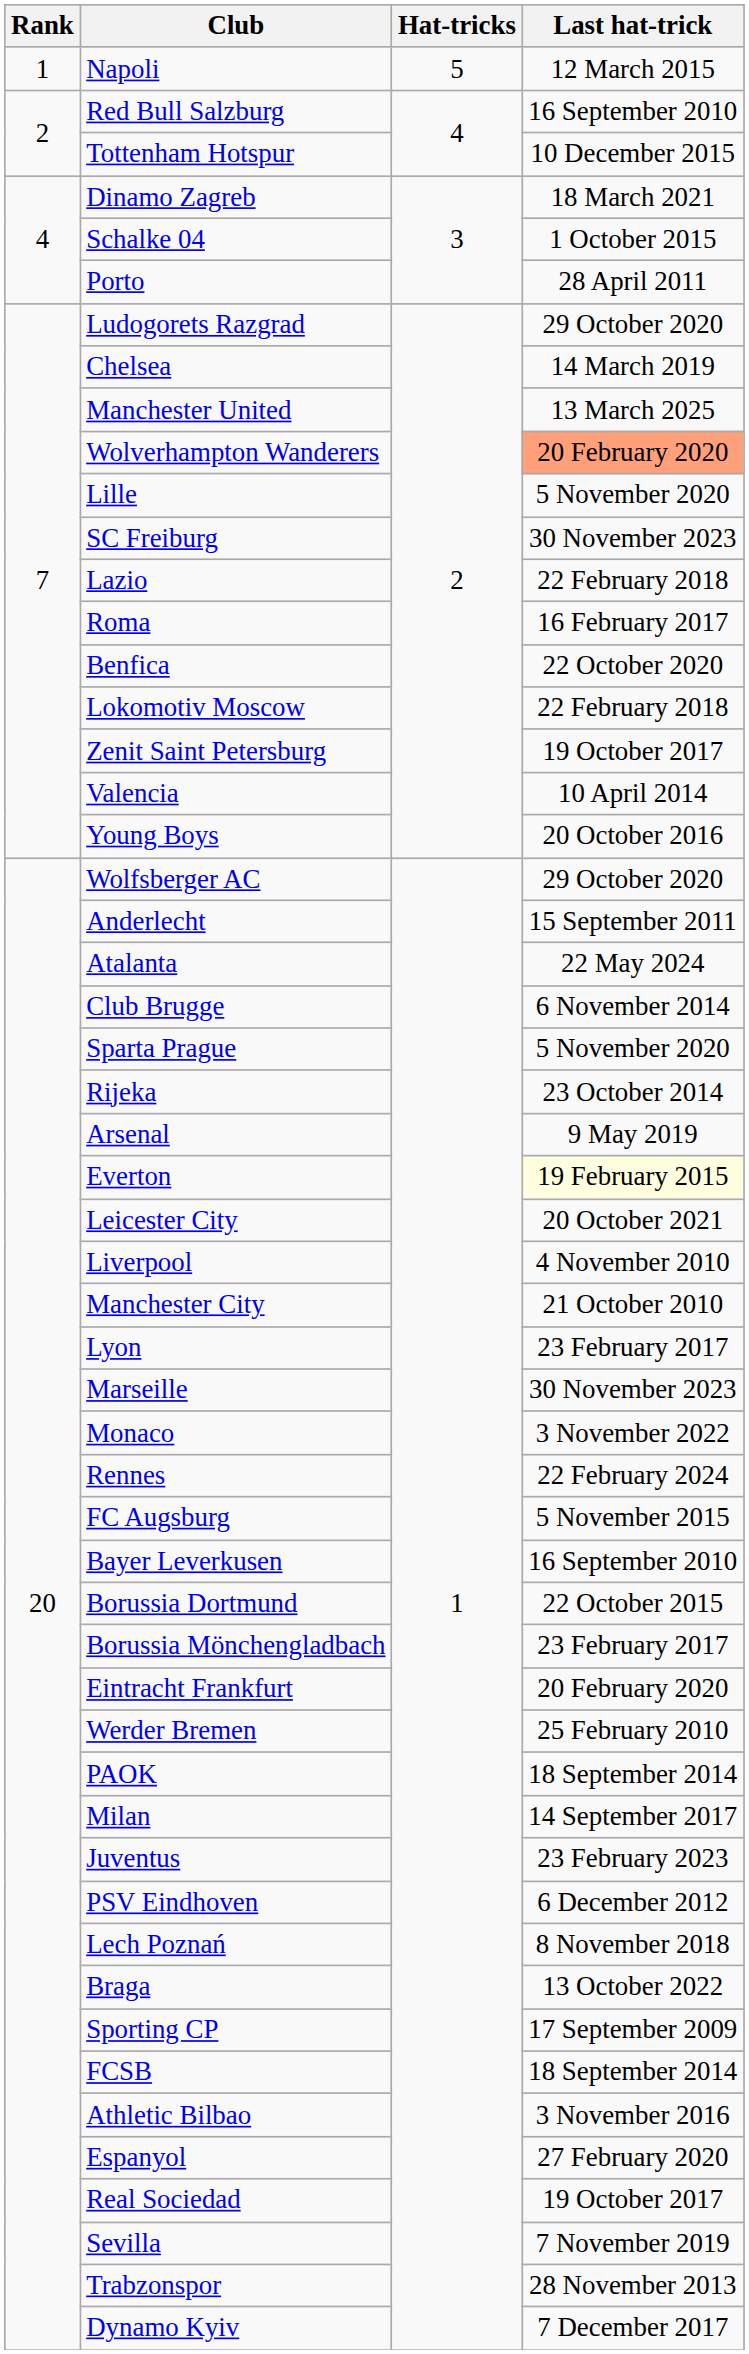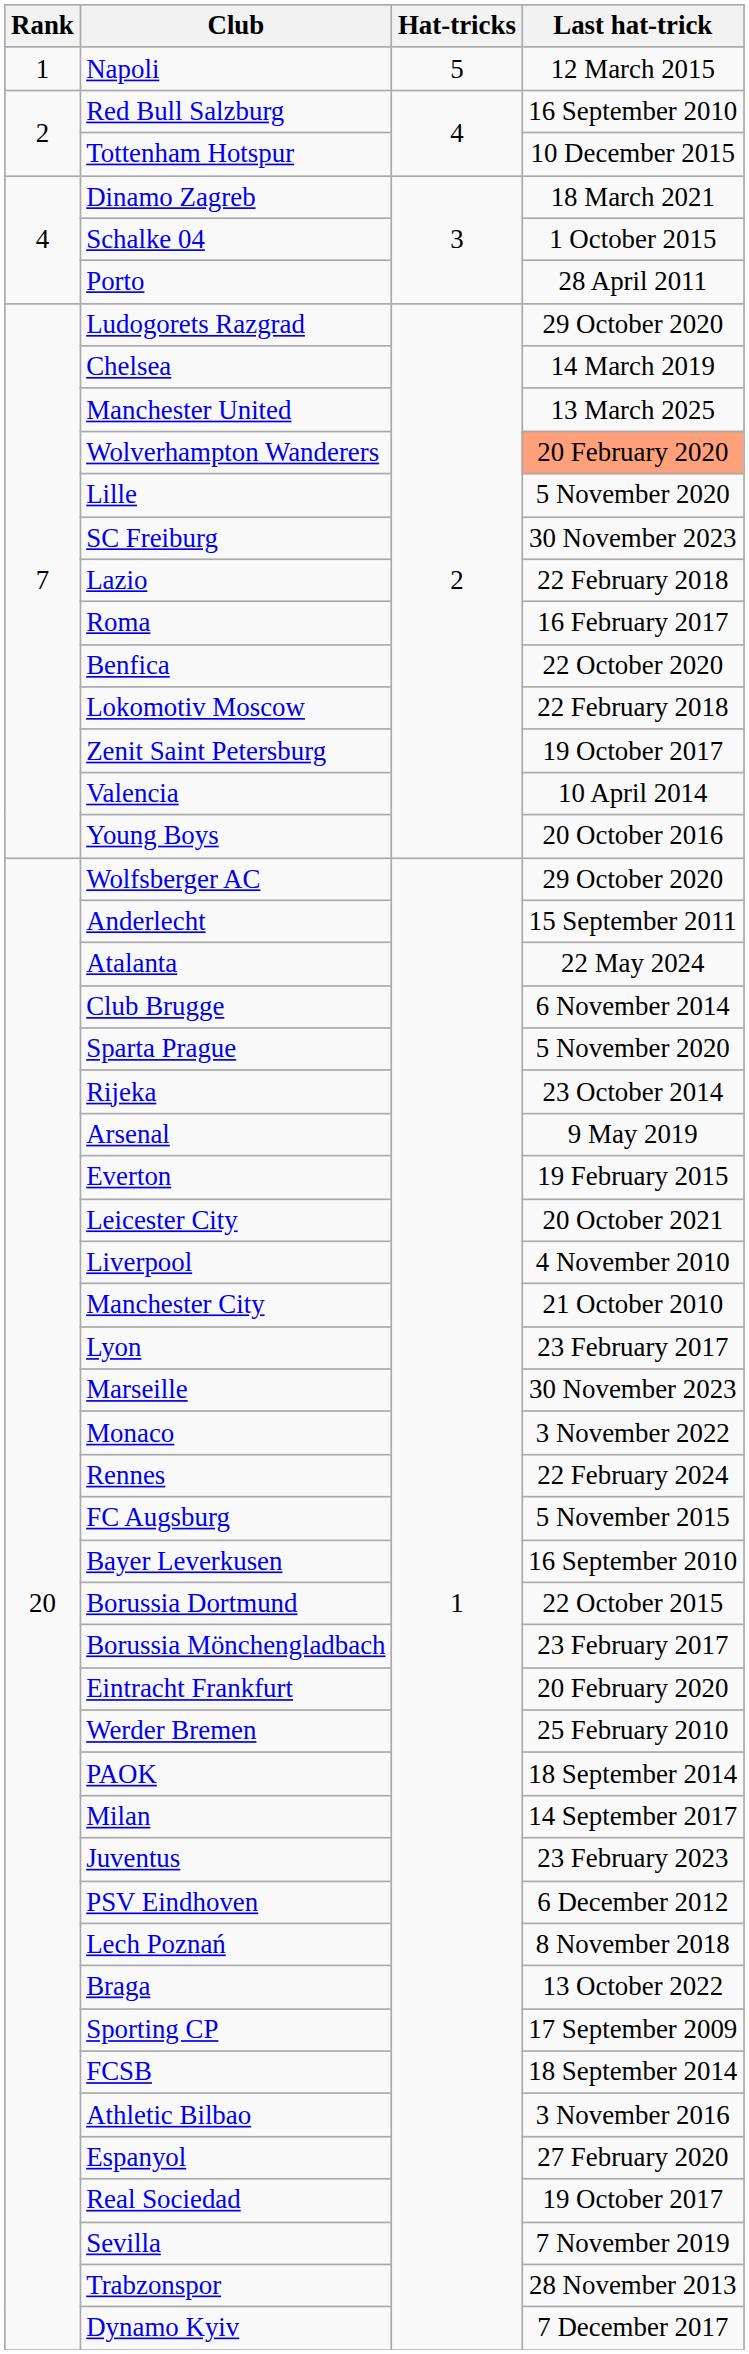(633, 1176) lightyellow background -> (633, 1176) no background
